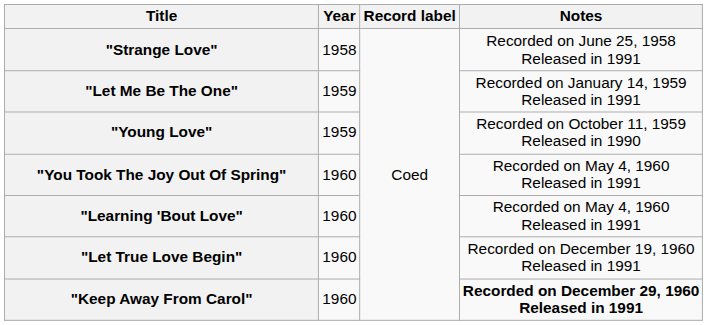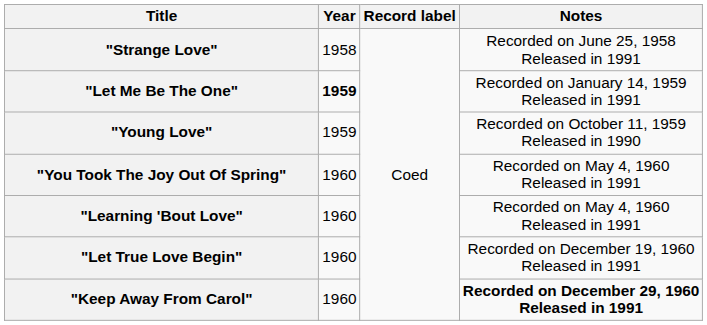(339, 91) normal -> (339, 91) bold
